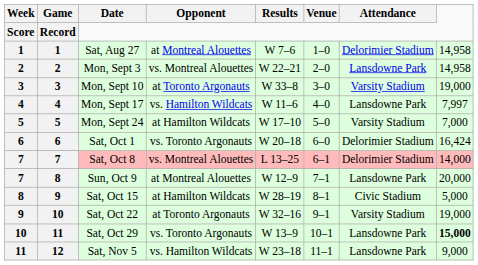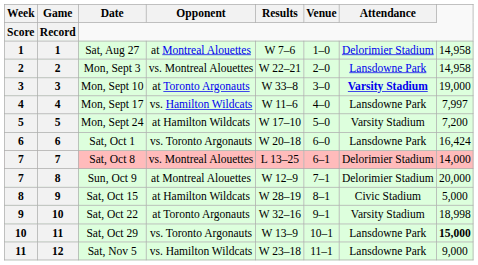(388, 86) normal -> (388, 86) bold
(455, 123) 7,000 -> (455, 123) 7,200
(388, 141) Delorimier Stadium -> (388, 141) Lansdowne Park
(388, 178) Lansdowne Park -> (388, 178) Delorimier Stadium
(455, 214) 19,000 -> (455, 214) 18,998
